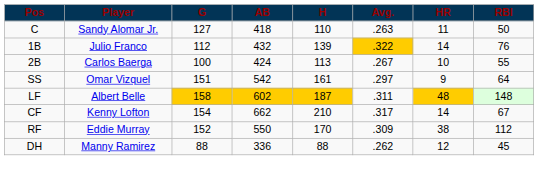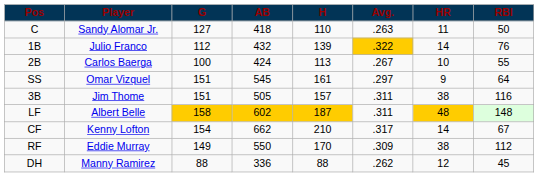(262, 79) 542 -> (262, 79) 545
+ row: (34, 96)
(202, 130) 152 -> (202, 146) 149
